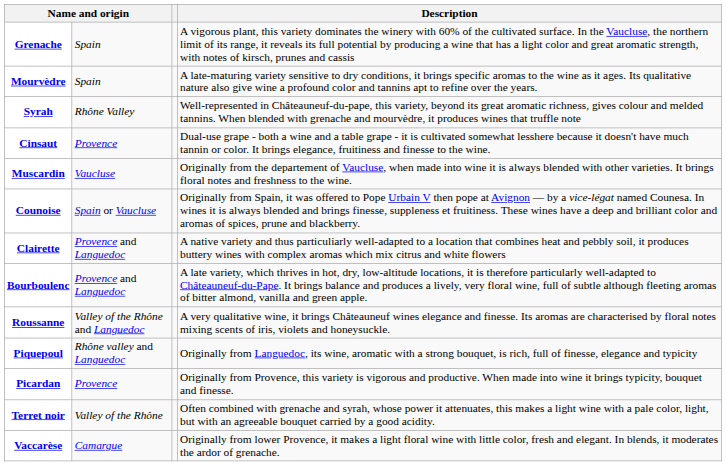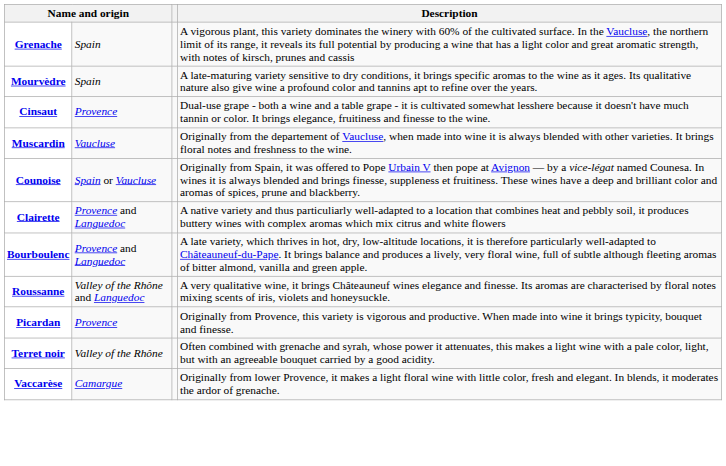- row: (38, 112)
- row: (38, 353)
